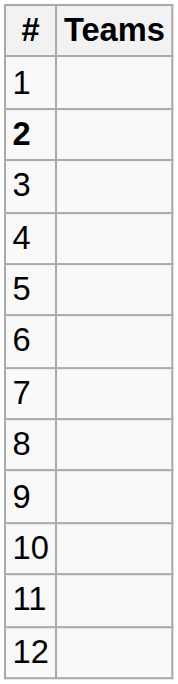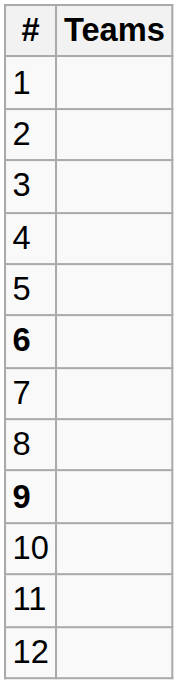(22, 133) bold -> (22, 133) normal
(22, 340) normal -> (22, 340) bold
(22, 496) normal -> (22, 496) bold
